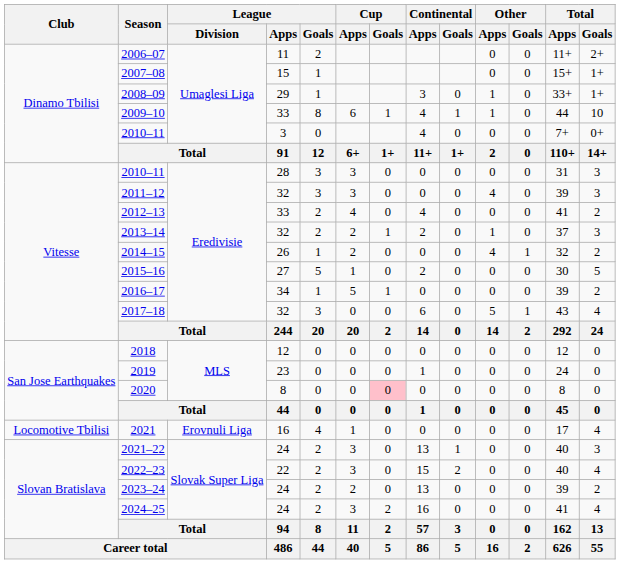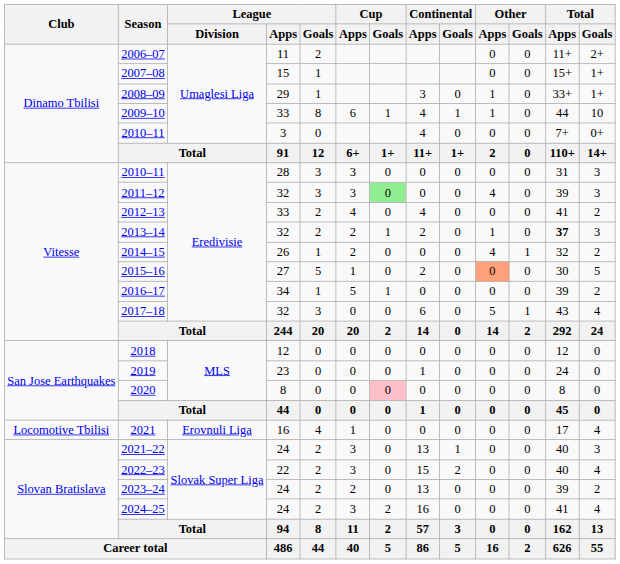(388, 192) no background -> (388, 192) lightgreen background
(562, 232) normal -> (562, 232) bold
(492, 271) no background -> (492, 271) lightsalmon background
